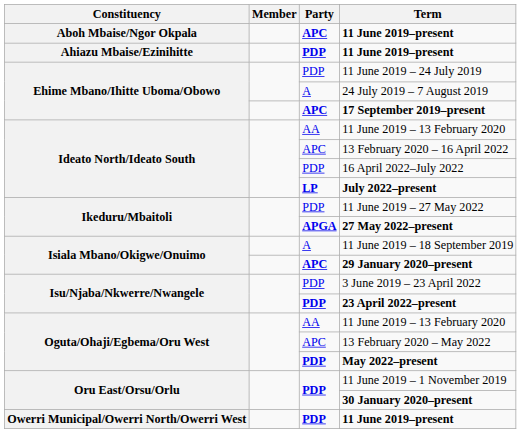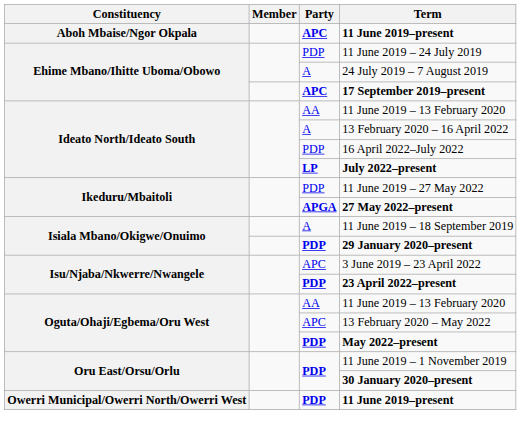- row: (127, 52)
(314, 149) APC -> (307, 129) A
(315, 264) APC -> (314, 245) PDP
(313, 284) PDP -> (314, 264) APC
